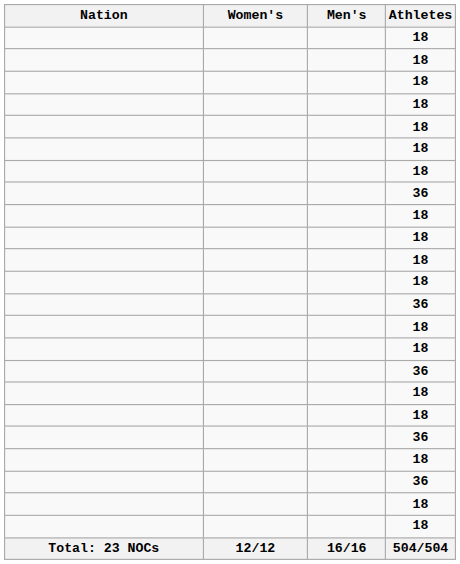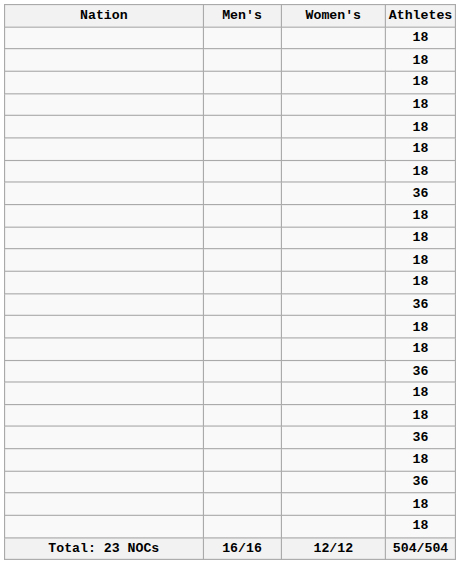columns swapped: (347, 15) <-> (255, 15)
